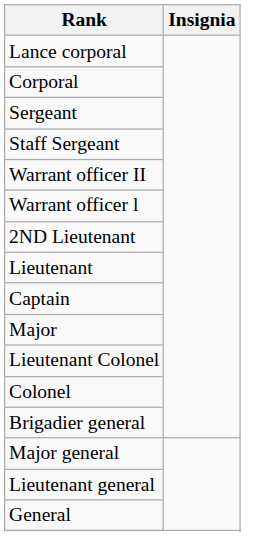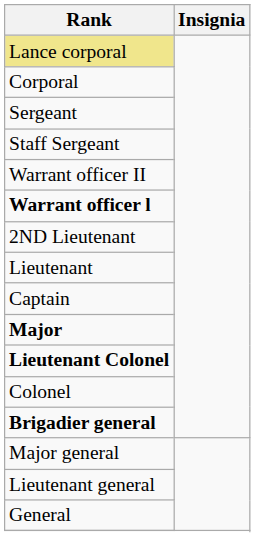(68, 50) no background -> (68, 50) khaki background
(74, 205) normal -> (80, 205) bold
(33, 329) normal -> (36, 329) bold
(84, 360) normal -> (89, 360) bold
(77, 422) normal -> (82, 422) bold
